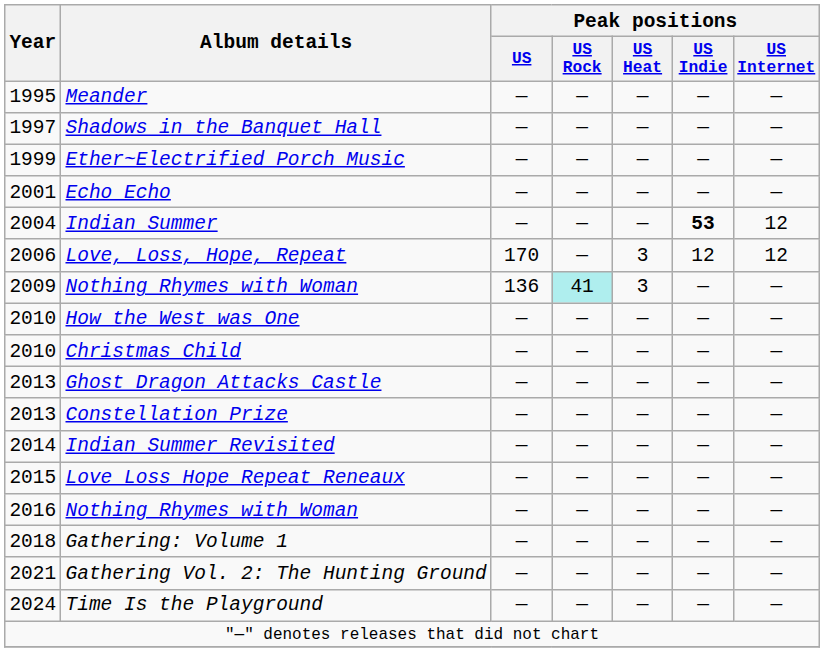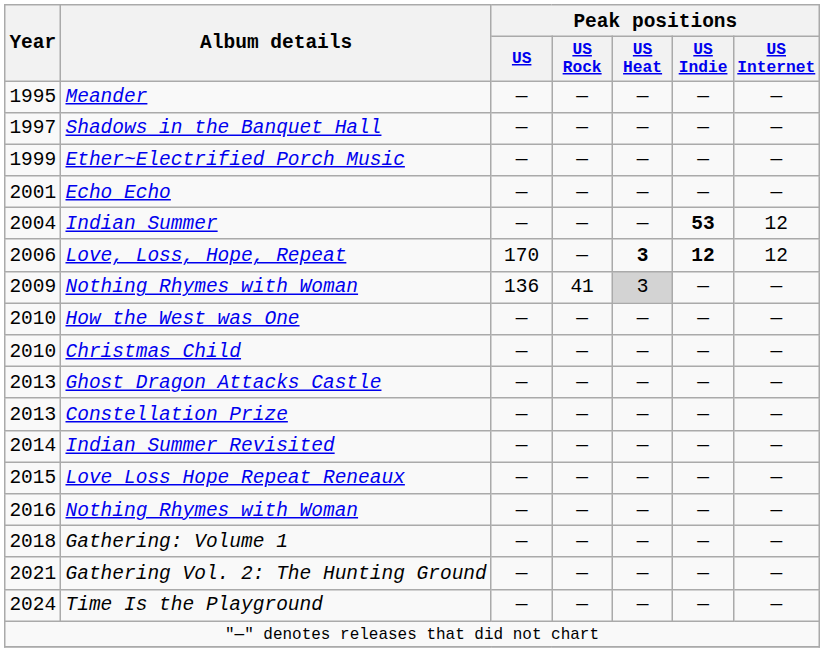(643, 255) normal -> (643, 255) bold
(703, 255) normal -> (703, 255) bold
(582, 287) paleturquoise background -> (582, 287) no background
(643, 287) no background -> (643, 287) lightgrey background
